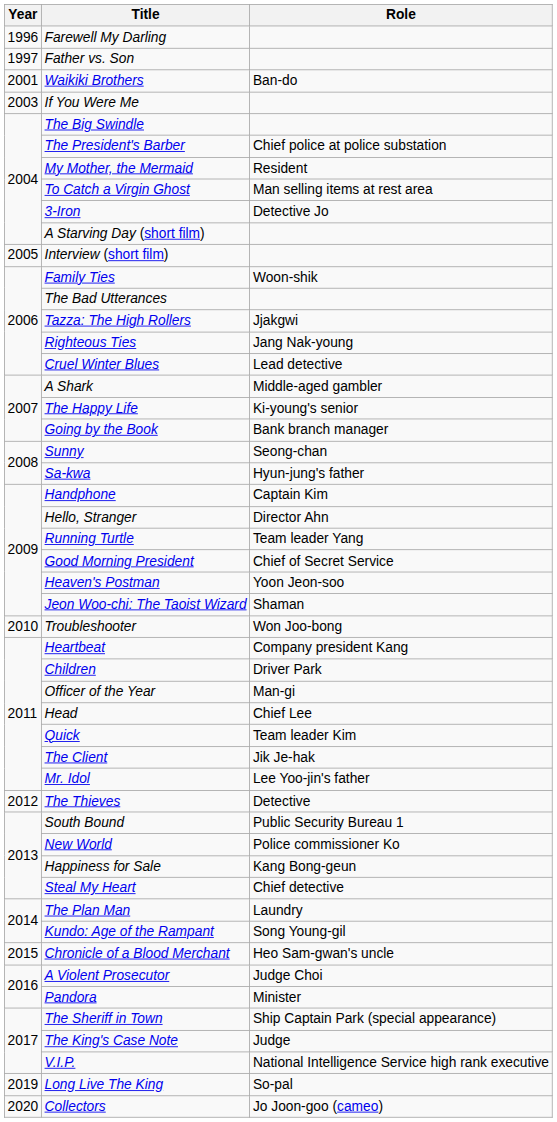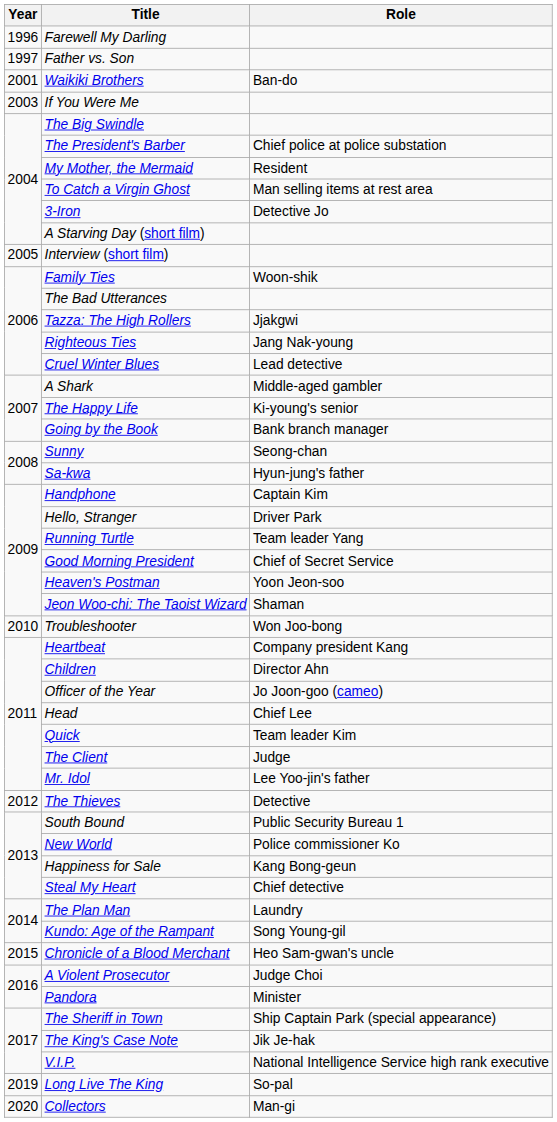(291, 517) Director Ahn -> (287, 517) Driver Park
(287, 670) Driver Park -> (291, 670) Director Ahn
(274, 691) Man-gi -> (318, 691) Jo Joon-goo (cameo)
(284, 757) Jik Je-hak -> (272, 757) Judge
(272, 1041) Judge -> (284, 1041) Jik Je-hak
(318, 1106) Jo Joon-goo (cameo) -> (274, 1106) Man-gi
